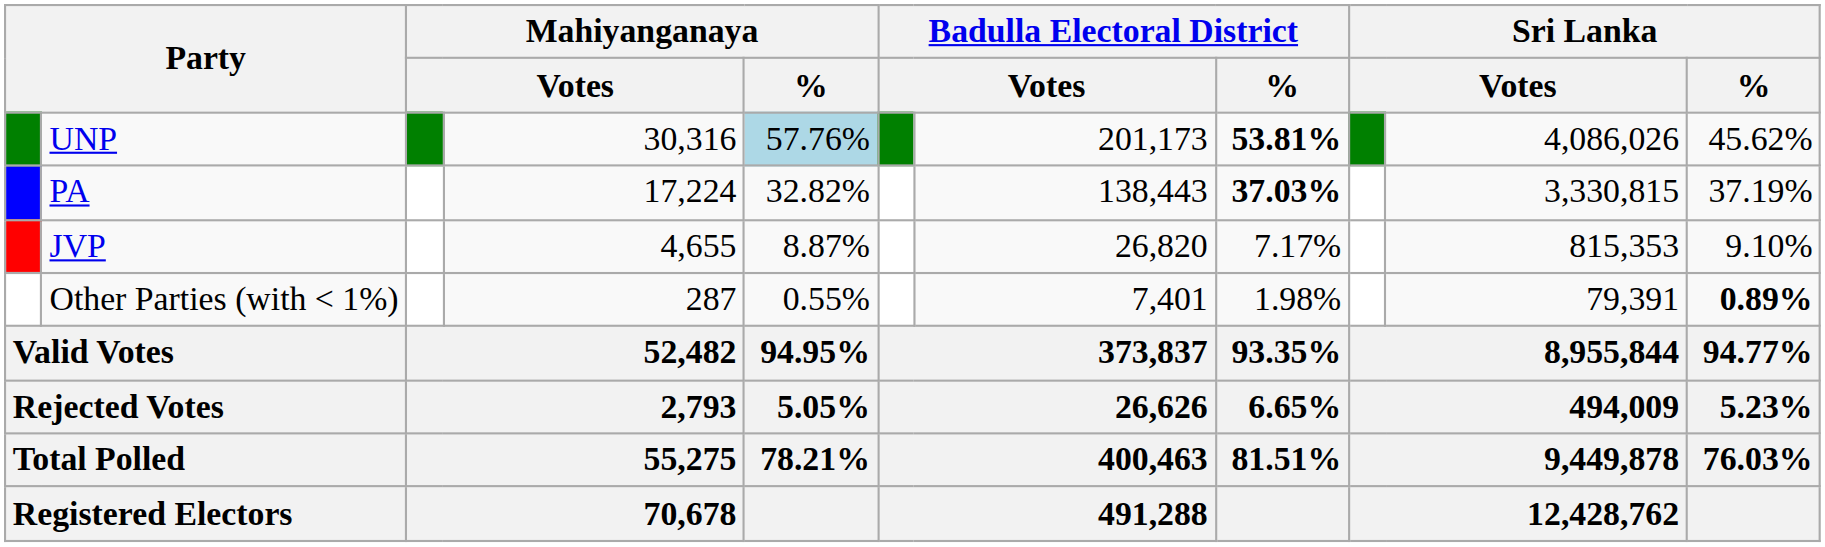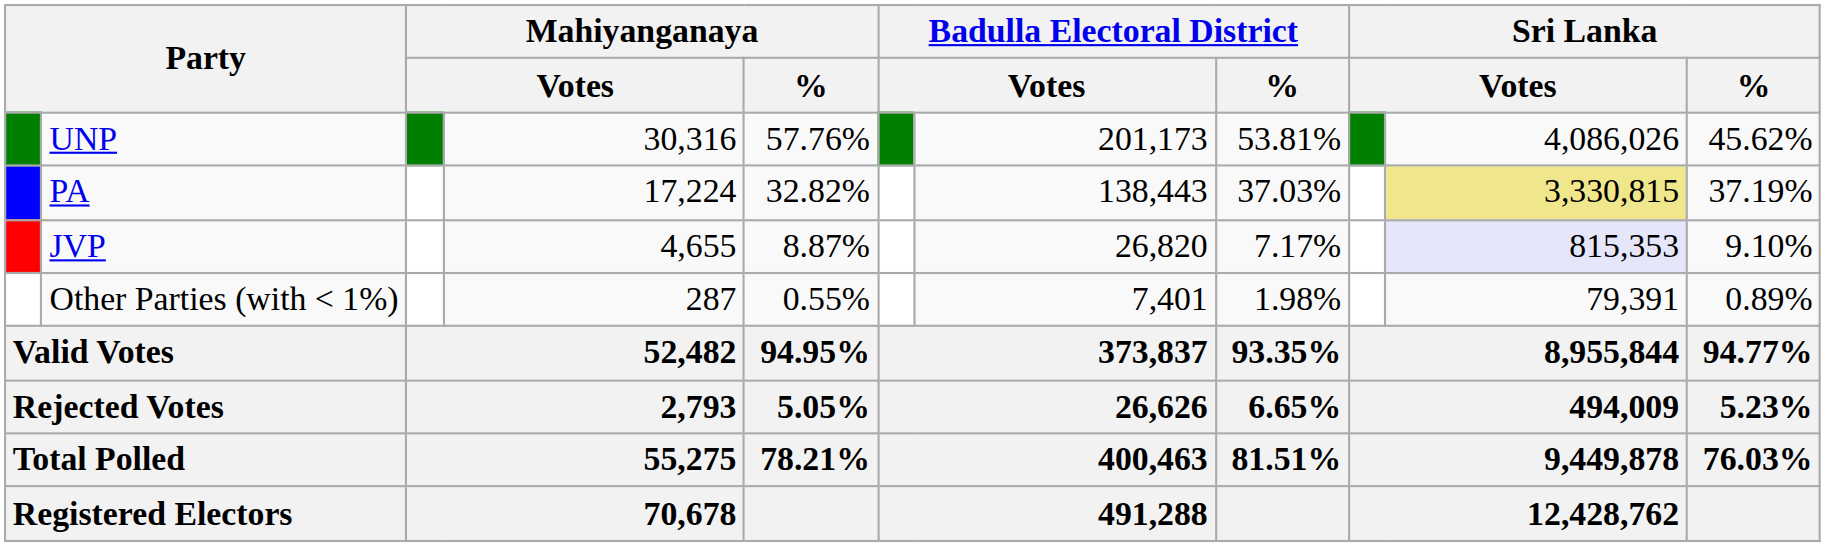(818, 138) lightblue background -> (818, 138) no background
(1286, 138) bold -> (1289, 138) normal
(1286, 191) bold -> (1289, 191) normal
(1612, 191) no background -> (1612, 191) khaki background
(1624, 245) no background -> (1624, 245) lavender background
(1766, 298) bold -> (1769, 298) normal
